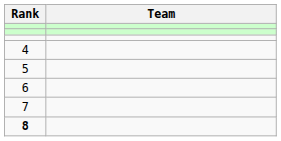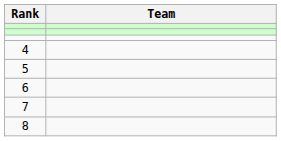(25, 126) bold -> (25, 126) normal
